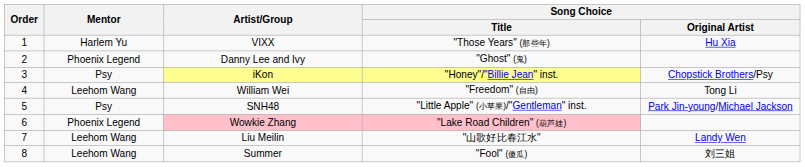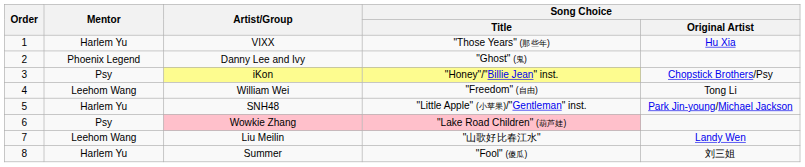(104, 106) Psy -> (104, 106) Harlem Yu
(104, 122) Phoenix Legend -> (104, 122) Psy
(104, 154) Leehom Wang -> (104, 154) Harlem Yu
